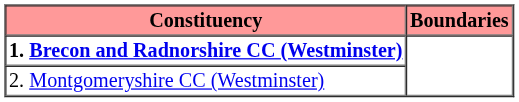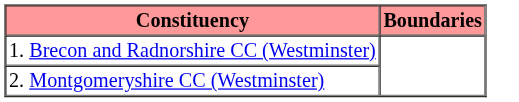(206, 50) bold -> (192, 50) normal
